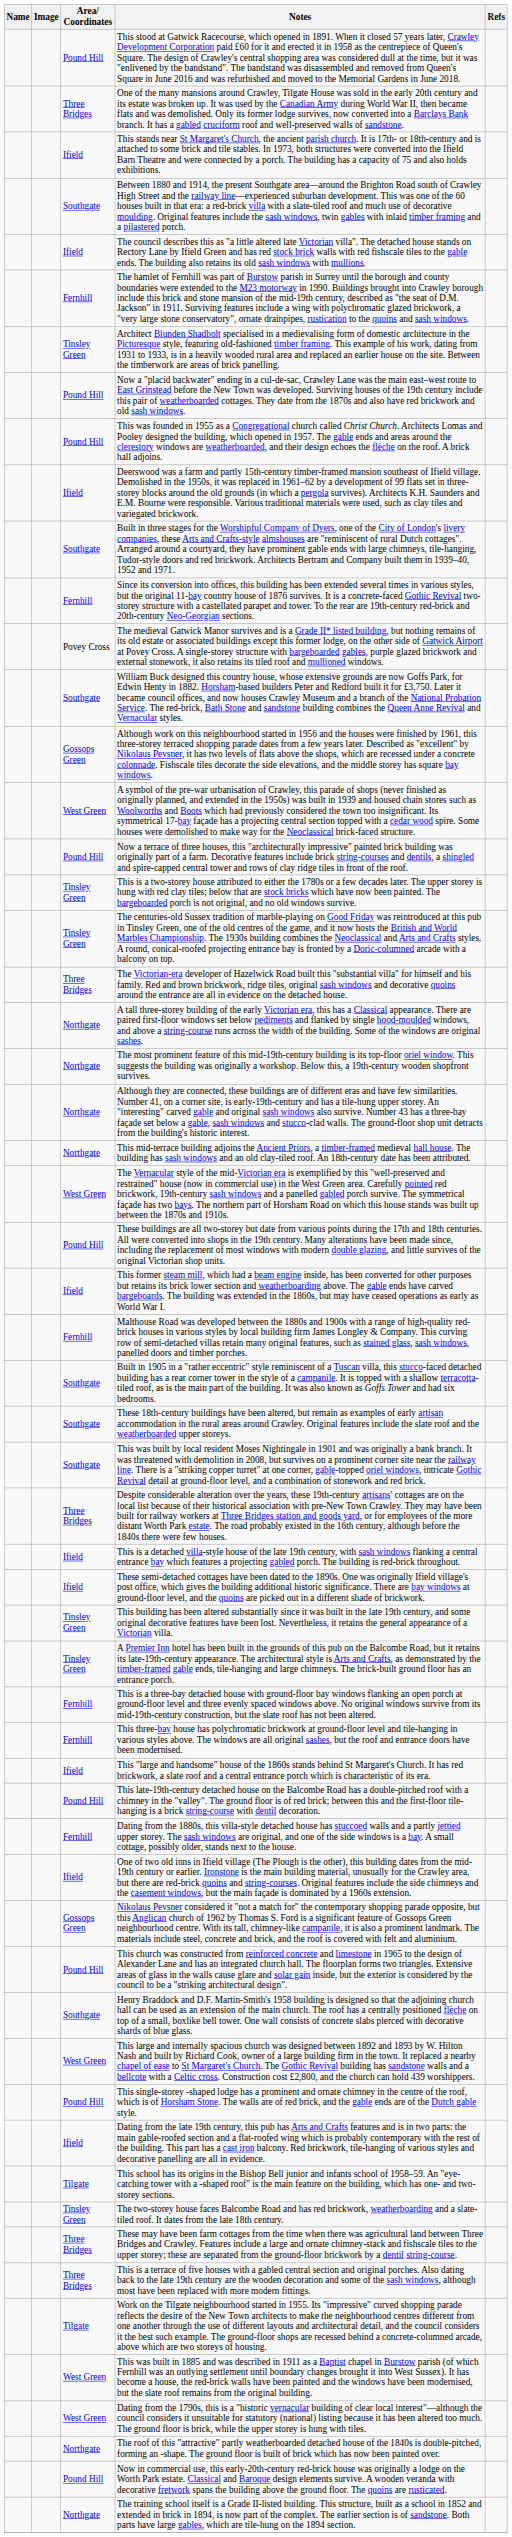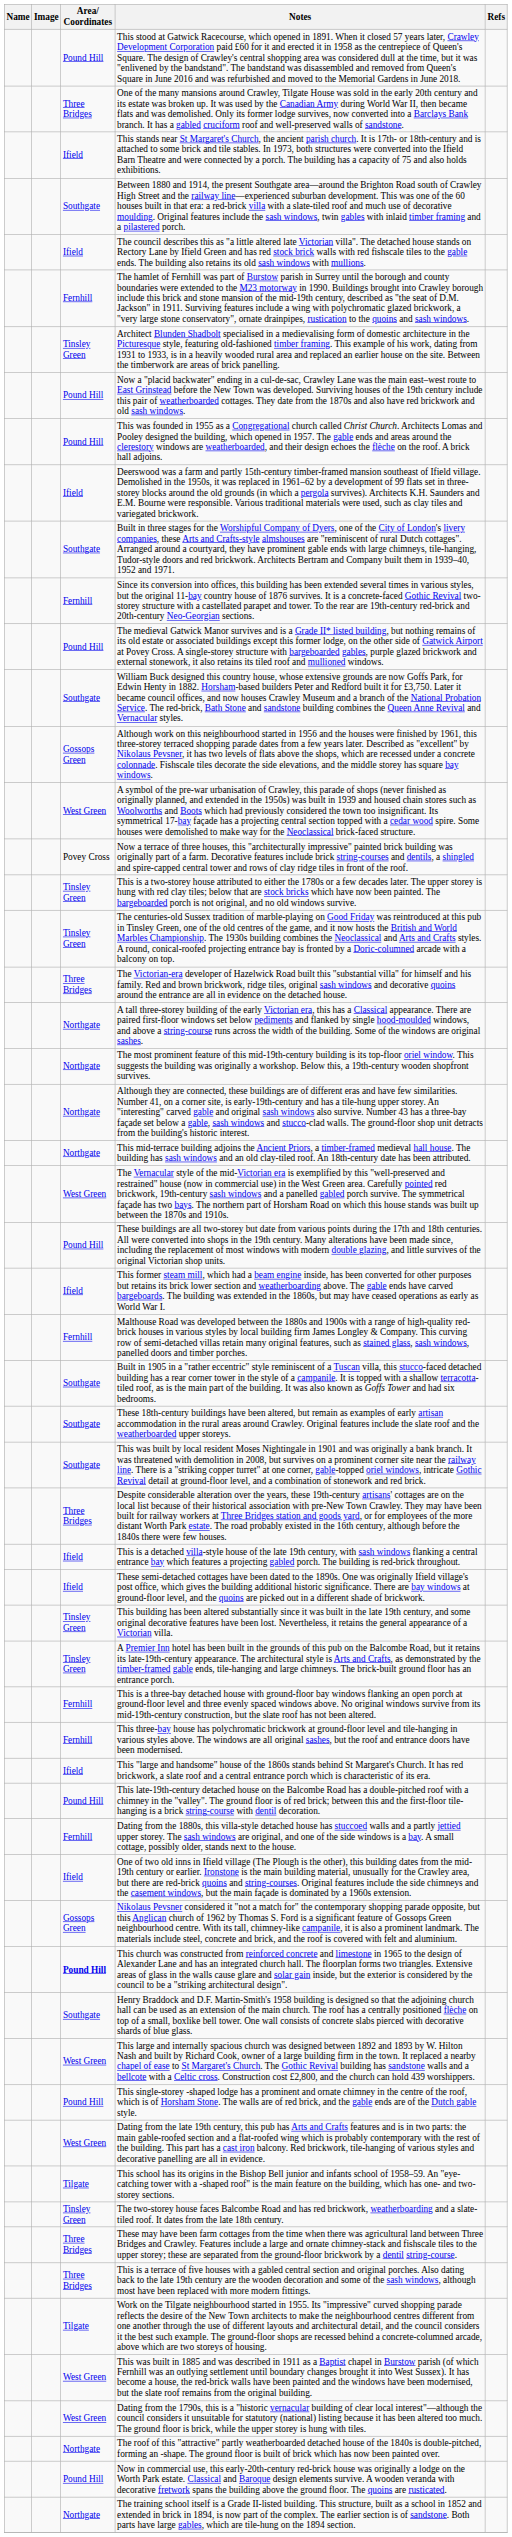(86, 646) Povey Cross -> (83, 646) Pound Hill
(83, 857) Pound Hill -> (86, 857) Povey Cross
(83, 1969) normal -> (84, 1969) bold
(73, 2143) Ifield -> (85, 2143) West Green
